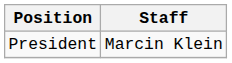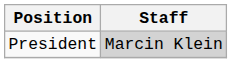(164, 45) no background -> (164, 45) lightgrey background
